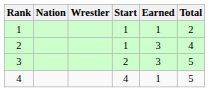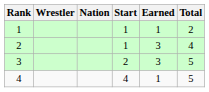columns swapped: (90, 12) <-> (51, 12)
